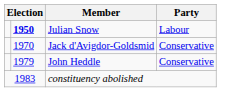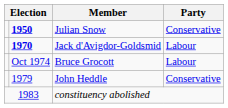(174, 29) Labour -> (193, 29) Conservative
(24, 45) normal -> (22, 45) bold
(186, 45) Conservative -> (181, 45) Labour
+ row: (84, 62)
